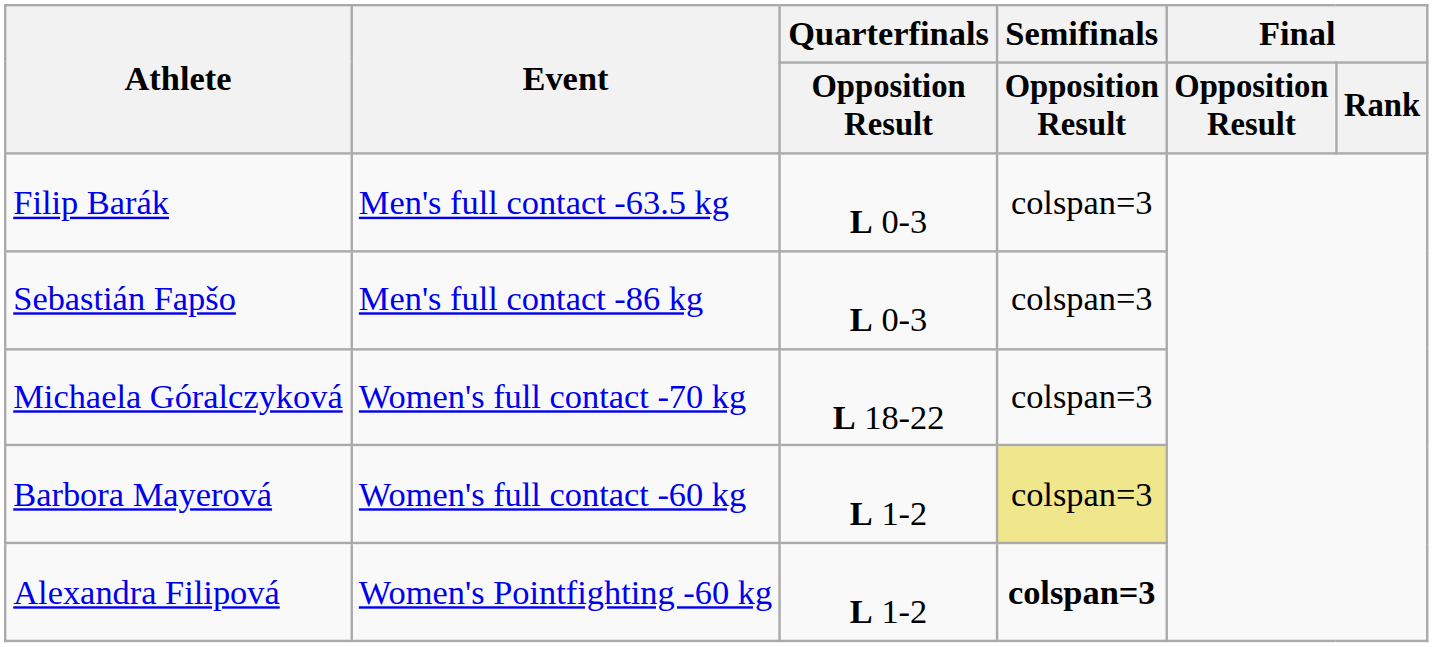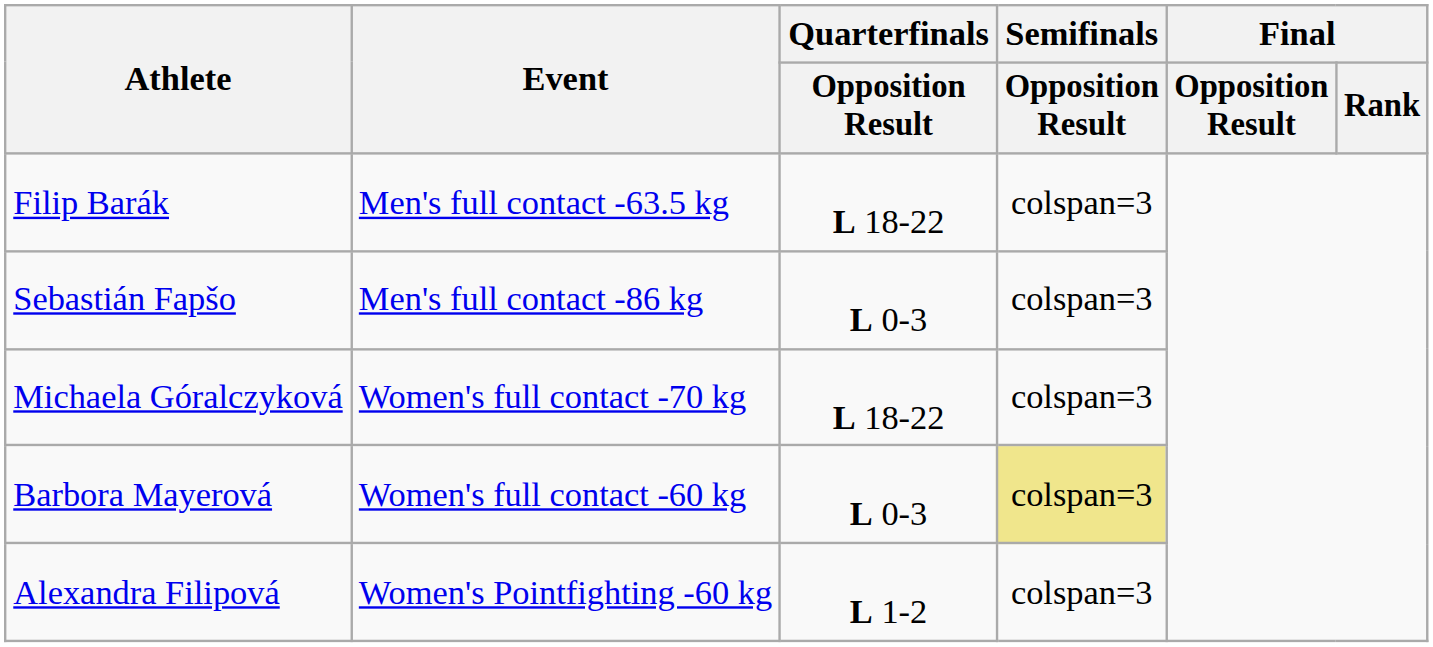(889, 222) L 0-3 -> (889, 222) L 18-22
(889, 514) L 1-2 -> (889, 514) L 0-3
(1082, 591) bold -> (1082, 591) normal
